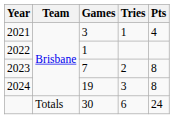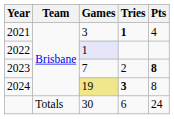(124, 31) normal -> (124, 31) bold
(85, 50) no background -> (85, 50) lavender background
(154, 68) normal -> (154, 68) bold
(87, 86) no background -> (87, 86) khaki background
(124, 86) normal -> (124, 86) bold
